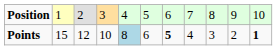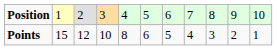(124, 35) lightblue background -> (124, 35) no background
(168, 35) bold -> (168, 35) normal
(256, 35) bold -> (256, 35) normal
